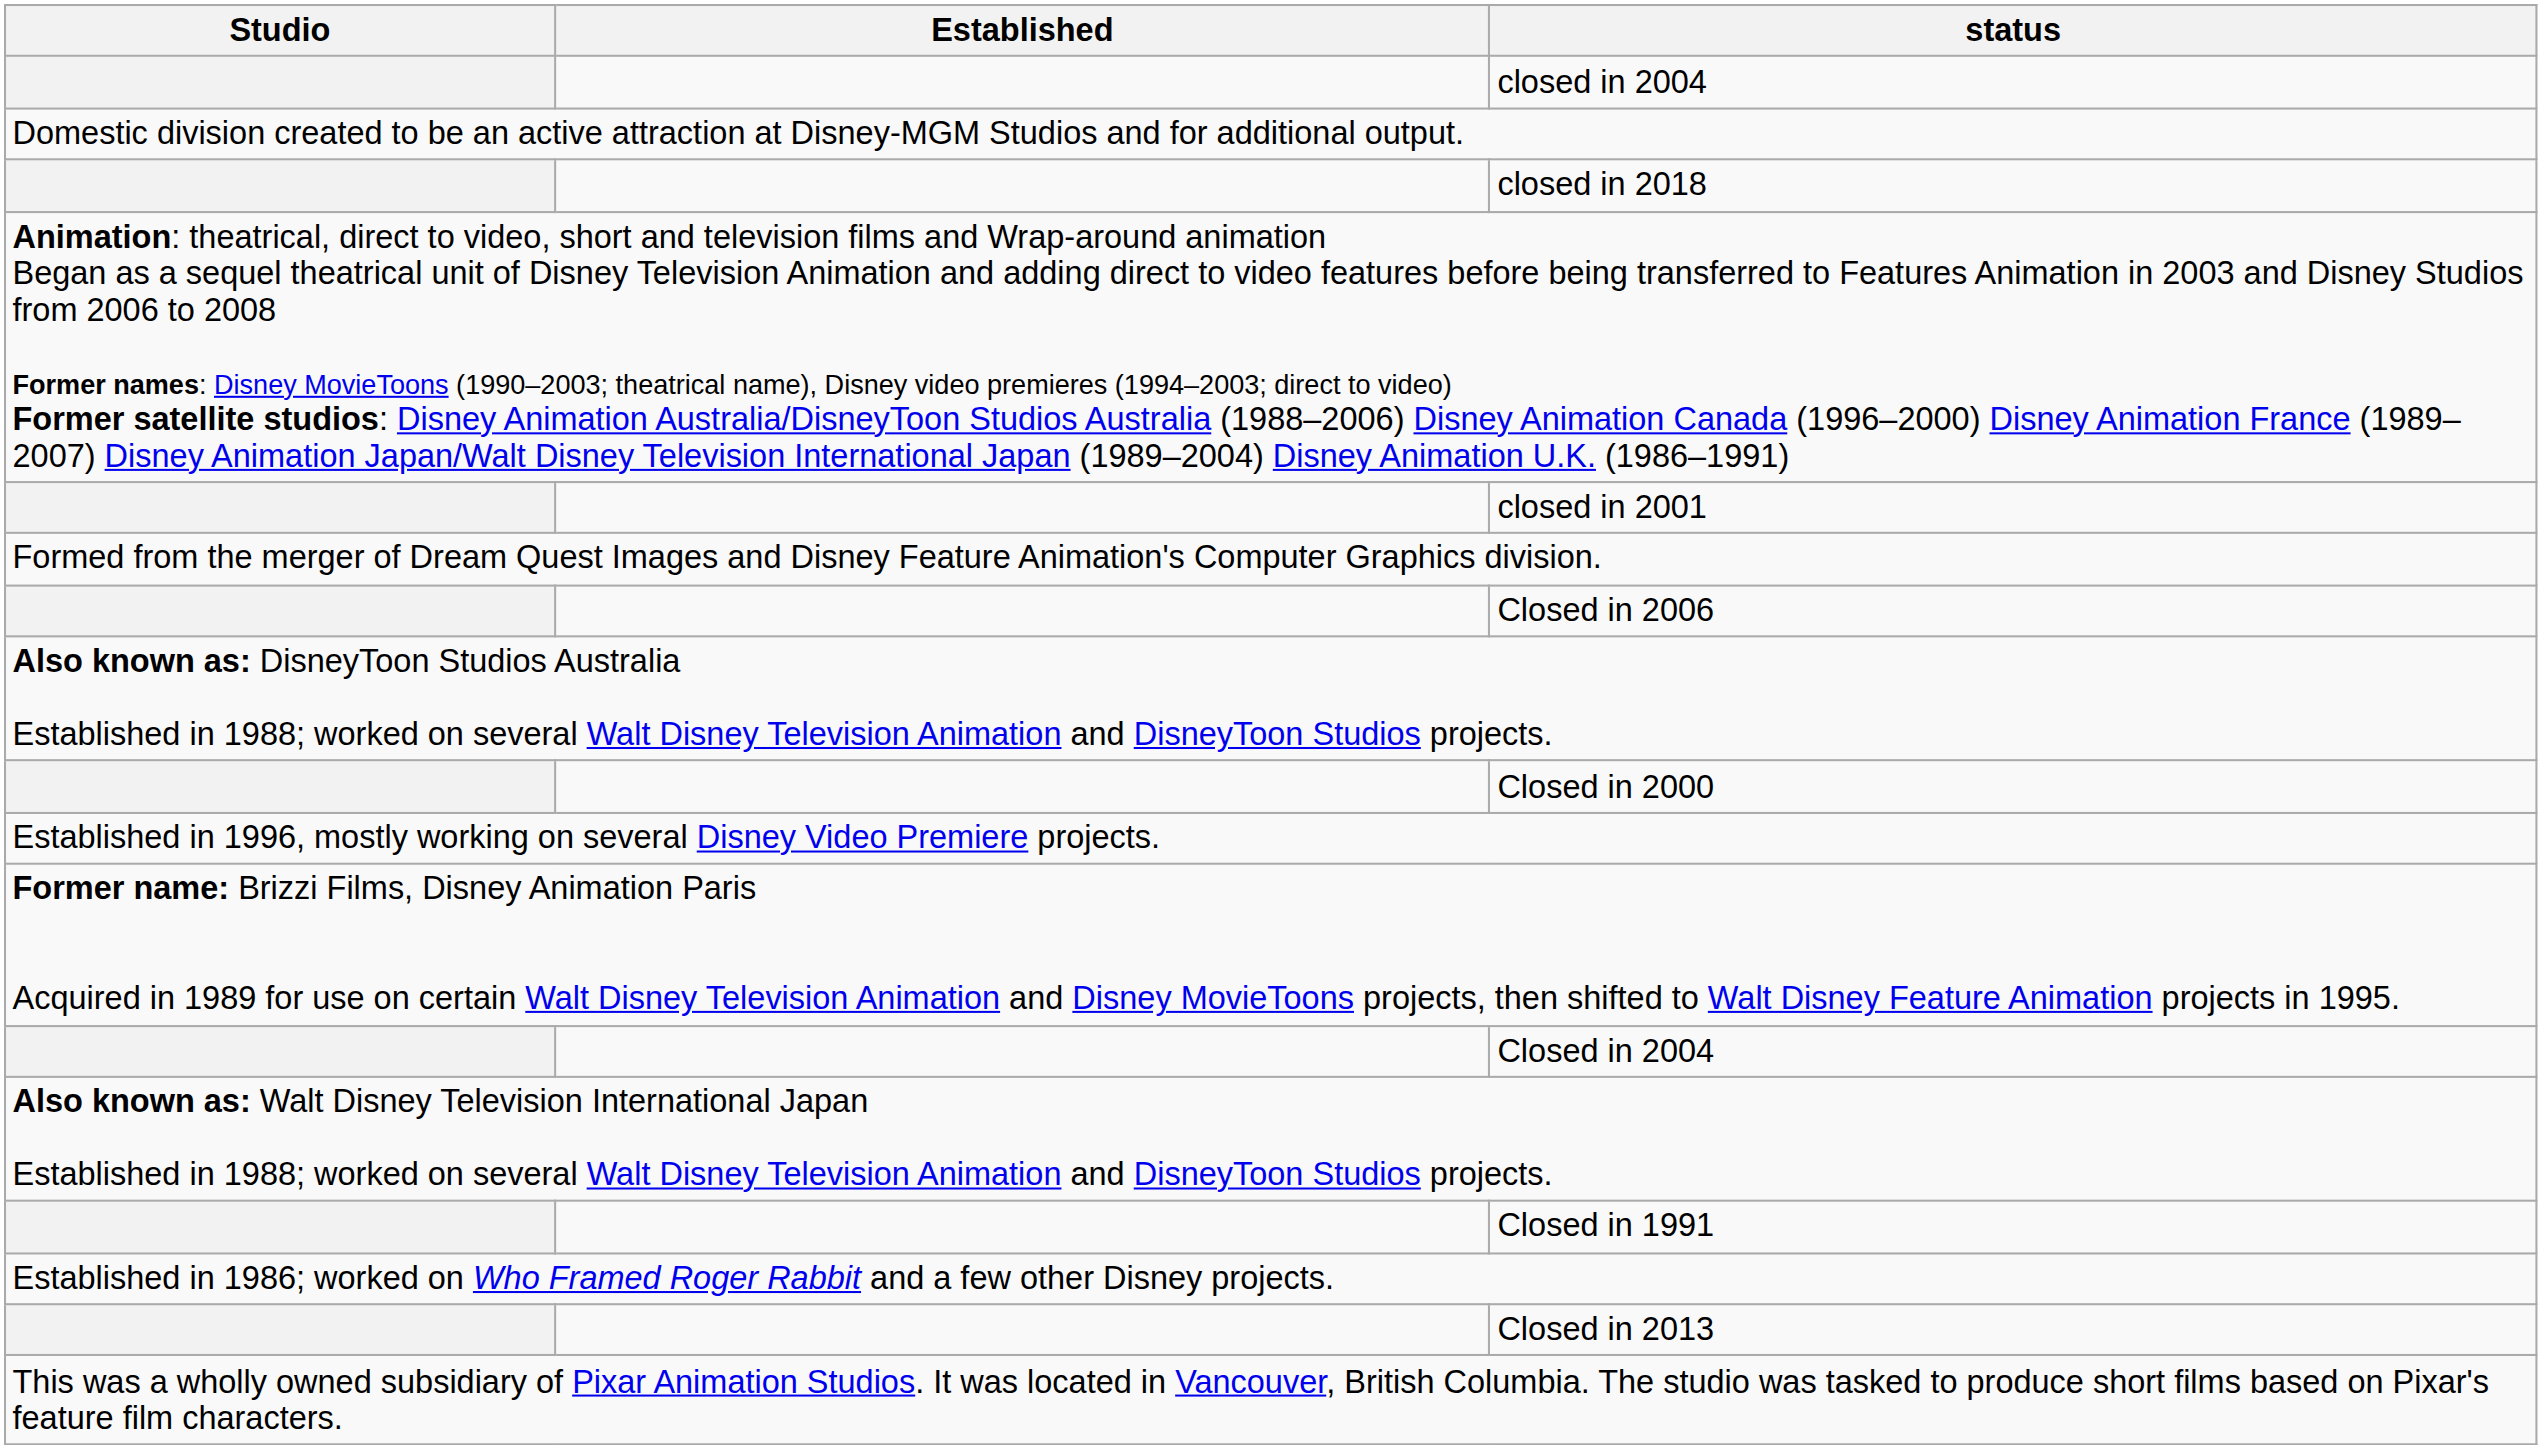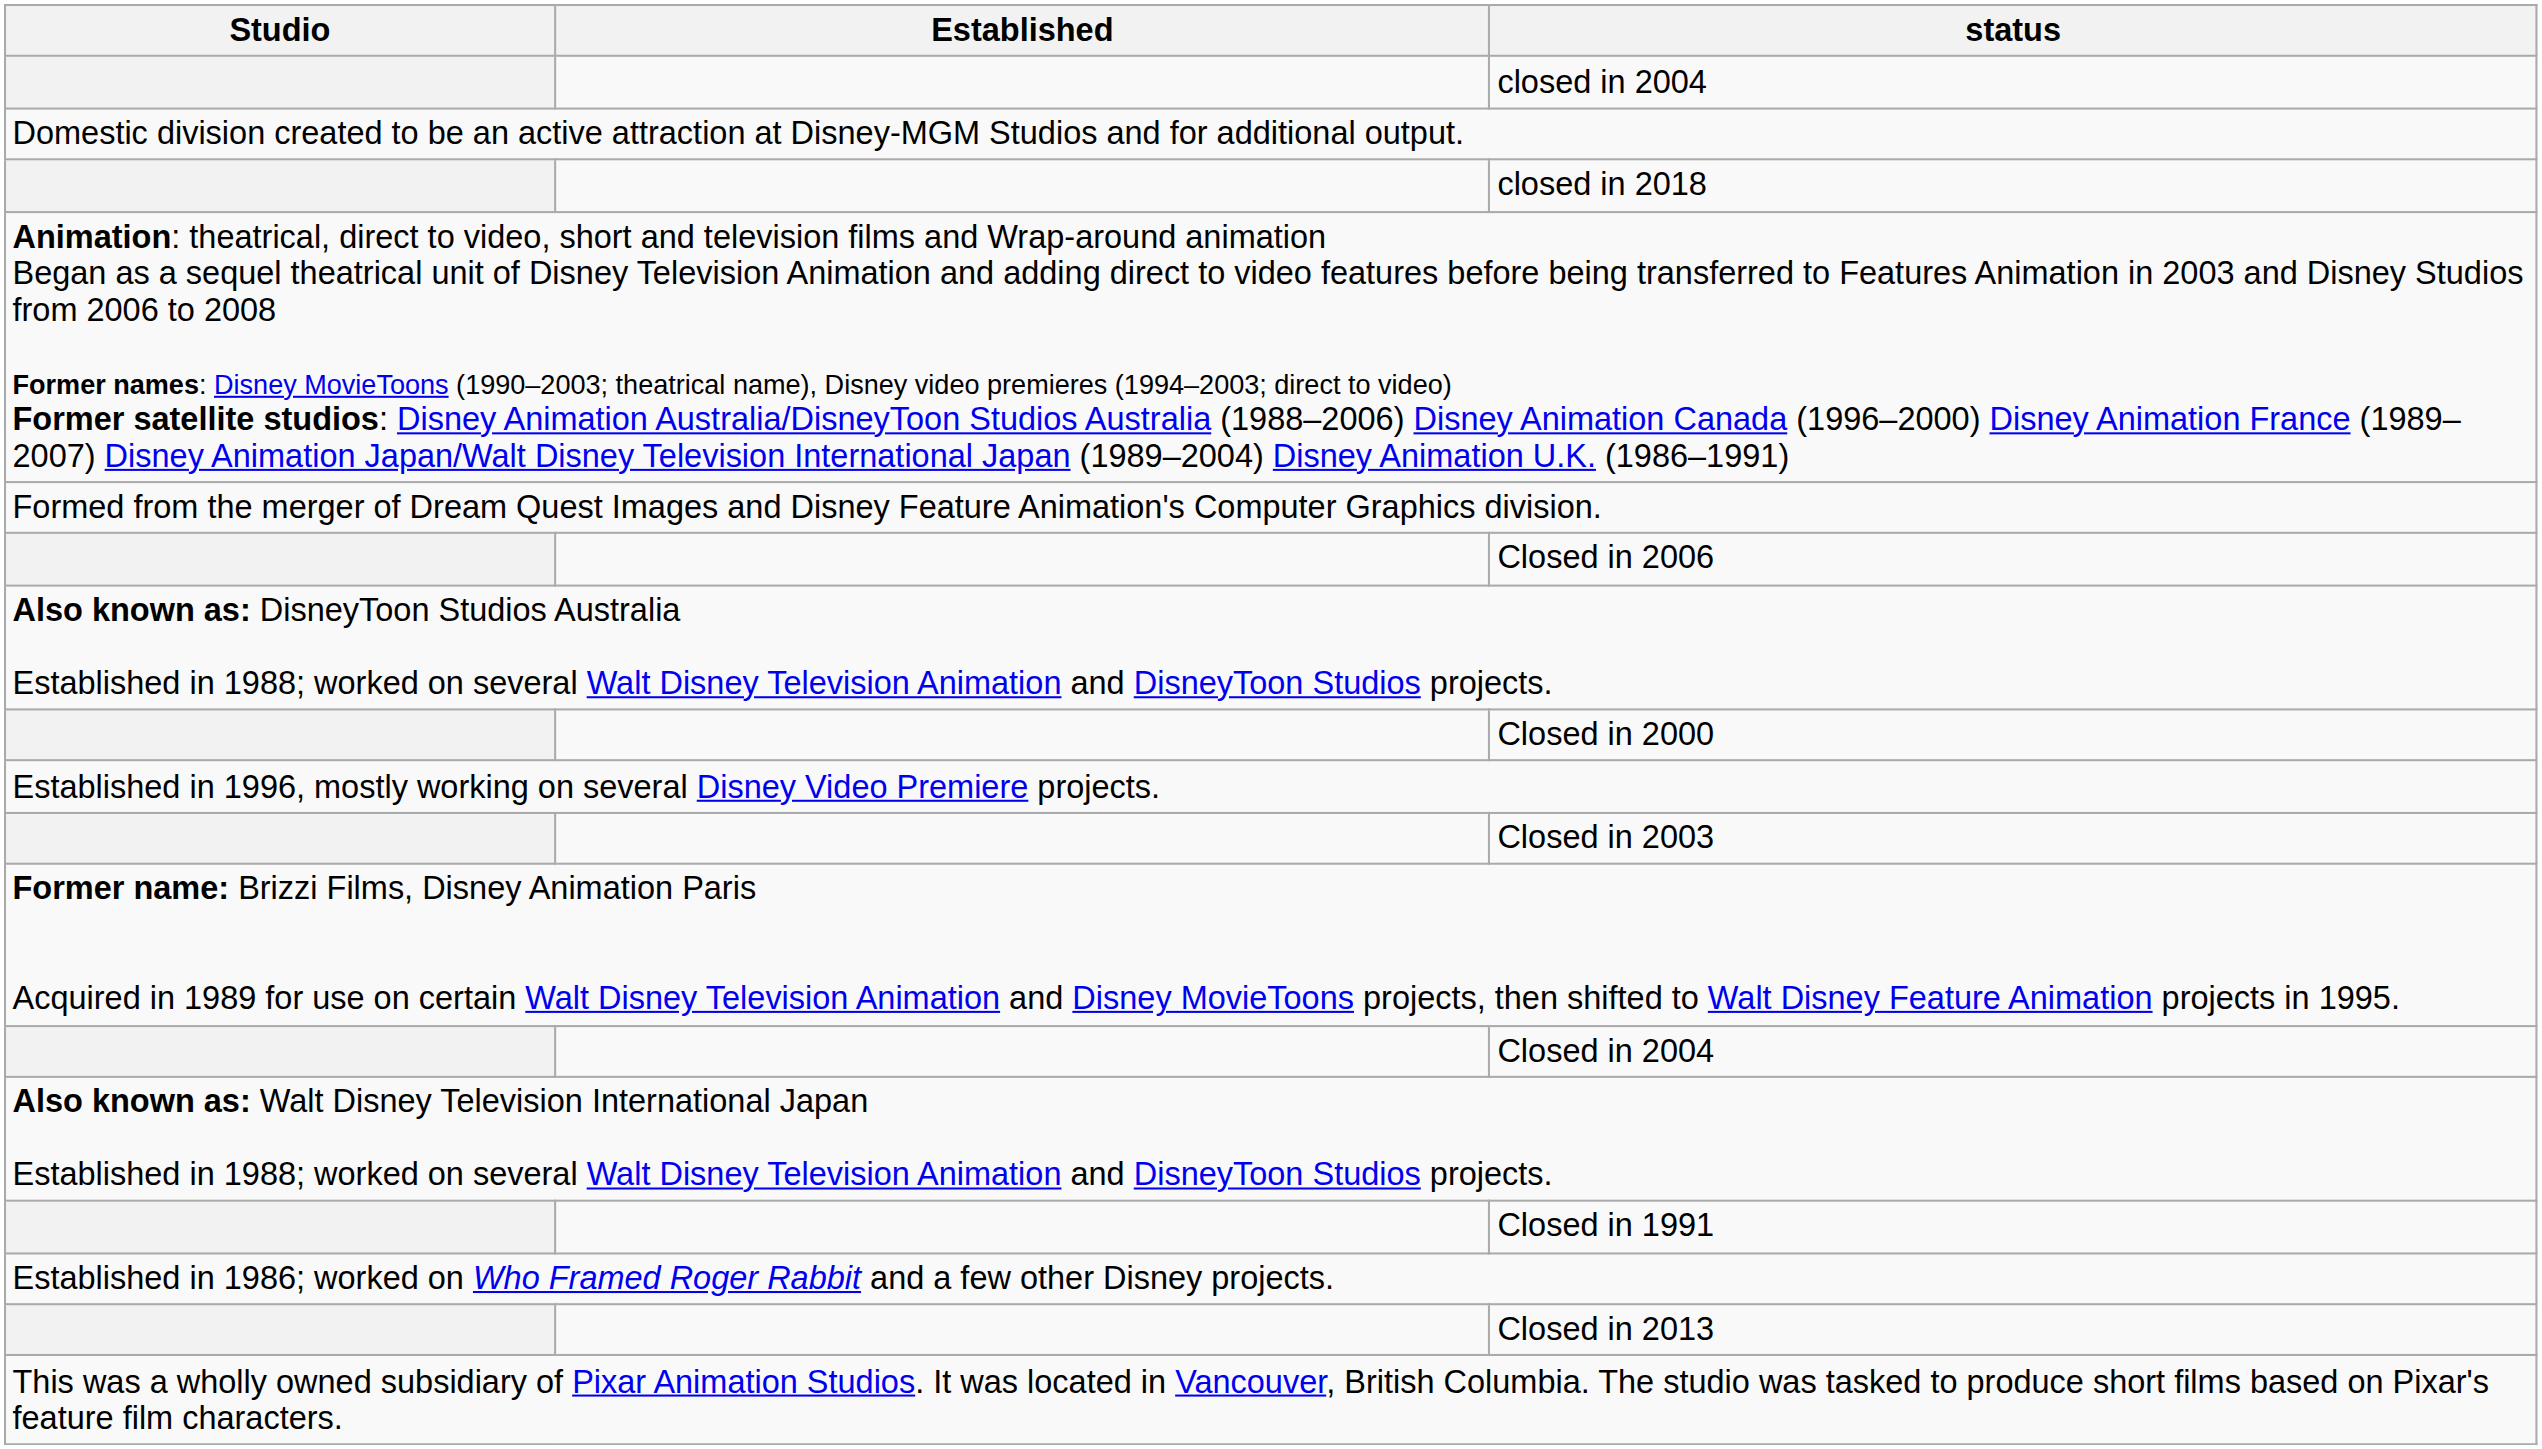- row: (1602, 507)
+ row: (1606, 837)
